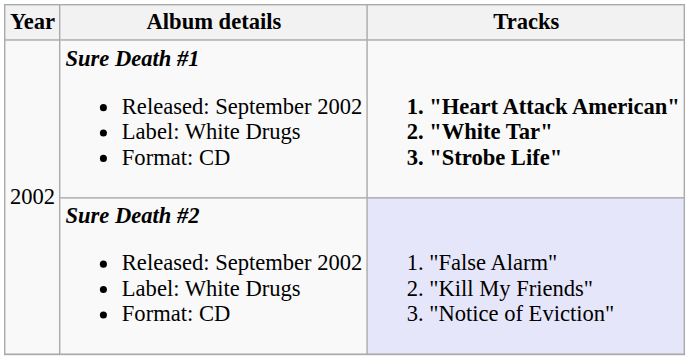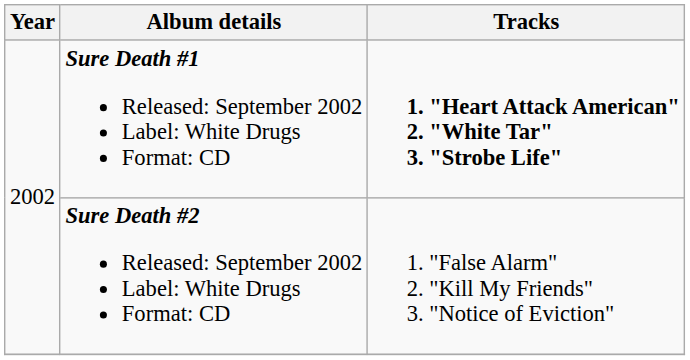(526, 289) lavender background -> (526, 289) no background
